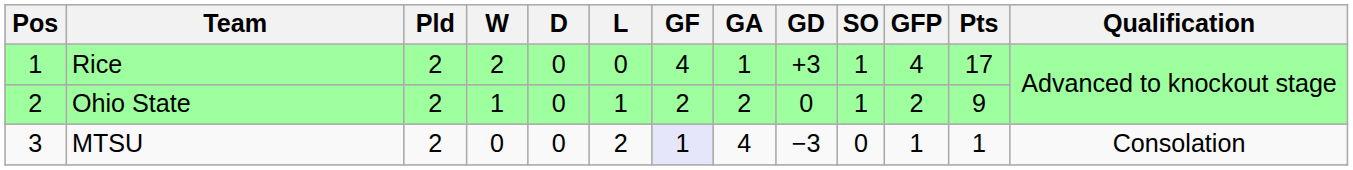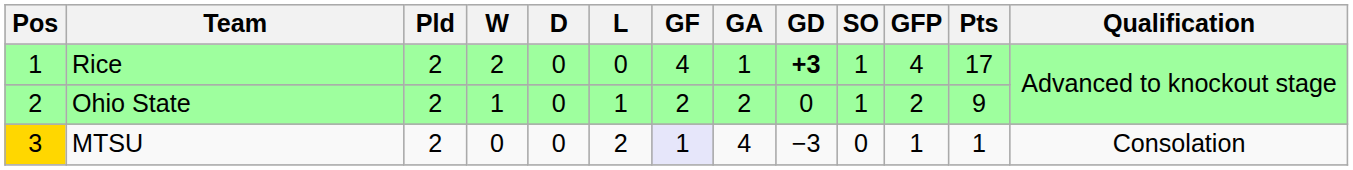(806, 64) normal -> (806, 64) bold
(35, 143) no background -> (35, 143) gold background
